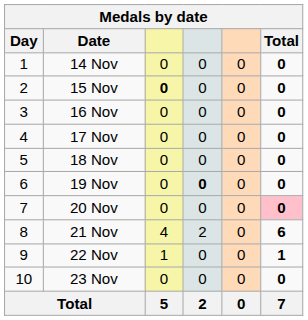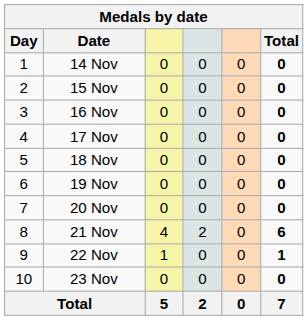(164, 89) bold -> (164, 89) normal
(203, 184) bold -> (203, 184) normal
(281, 208) pink background -> (281, 208) no background
